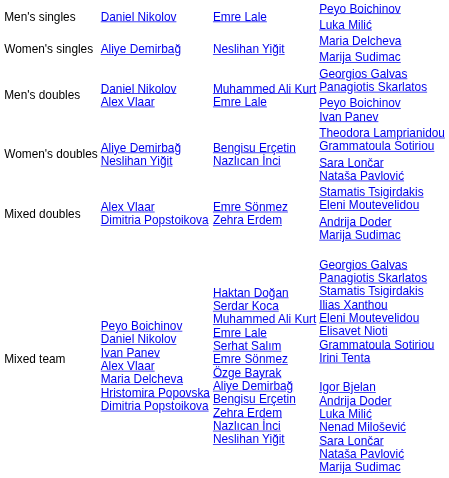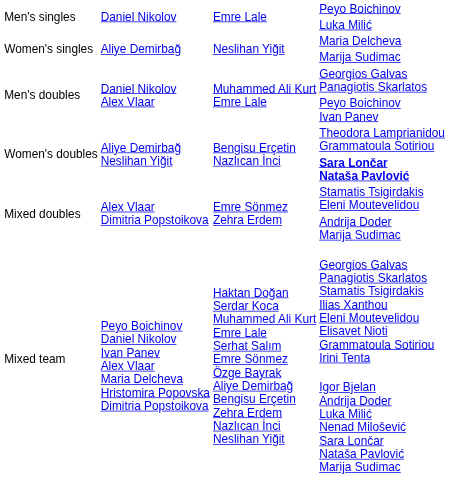(362, 169) normal -> (364, 169) bold
